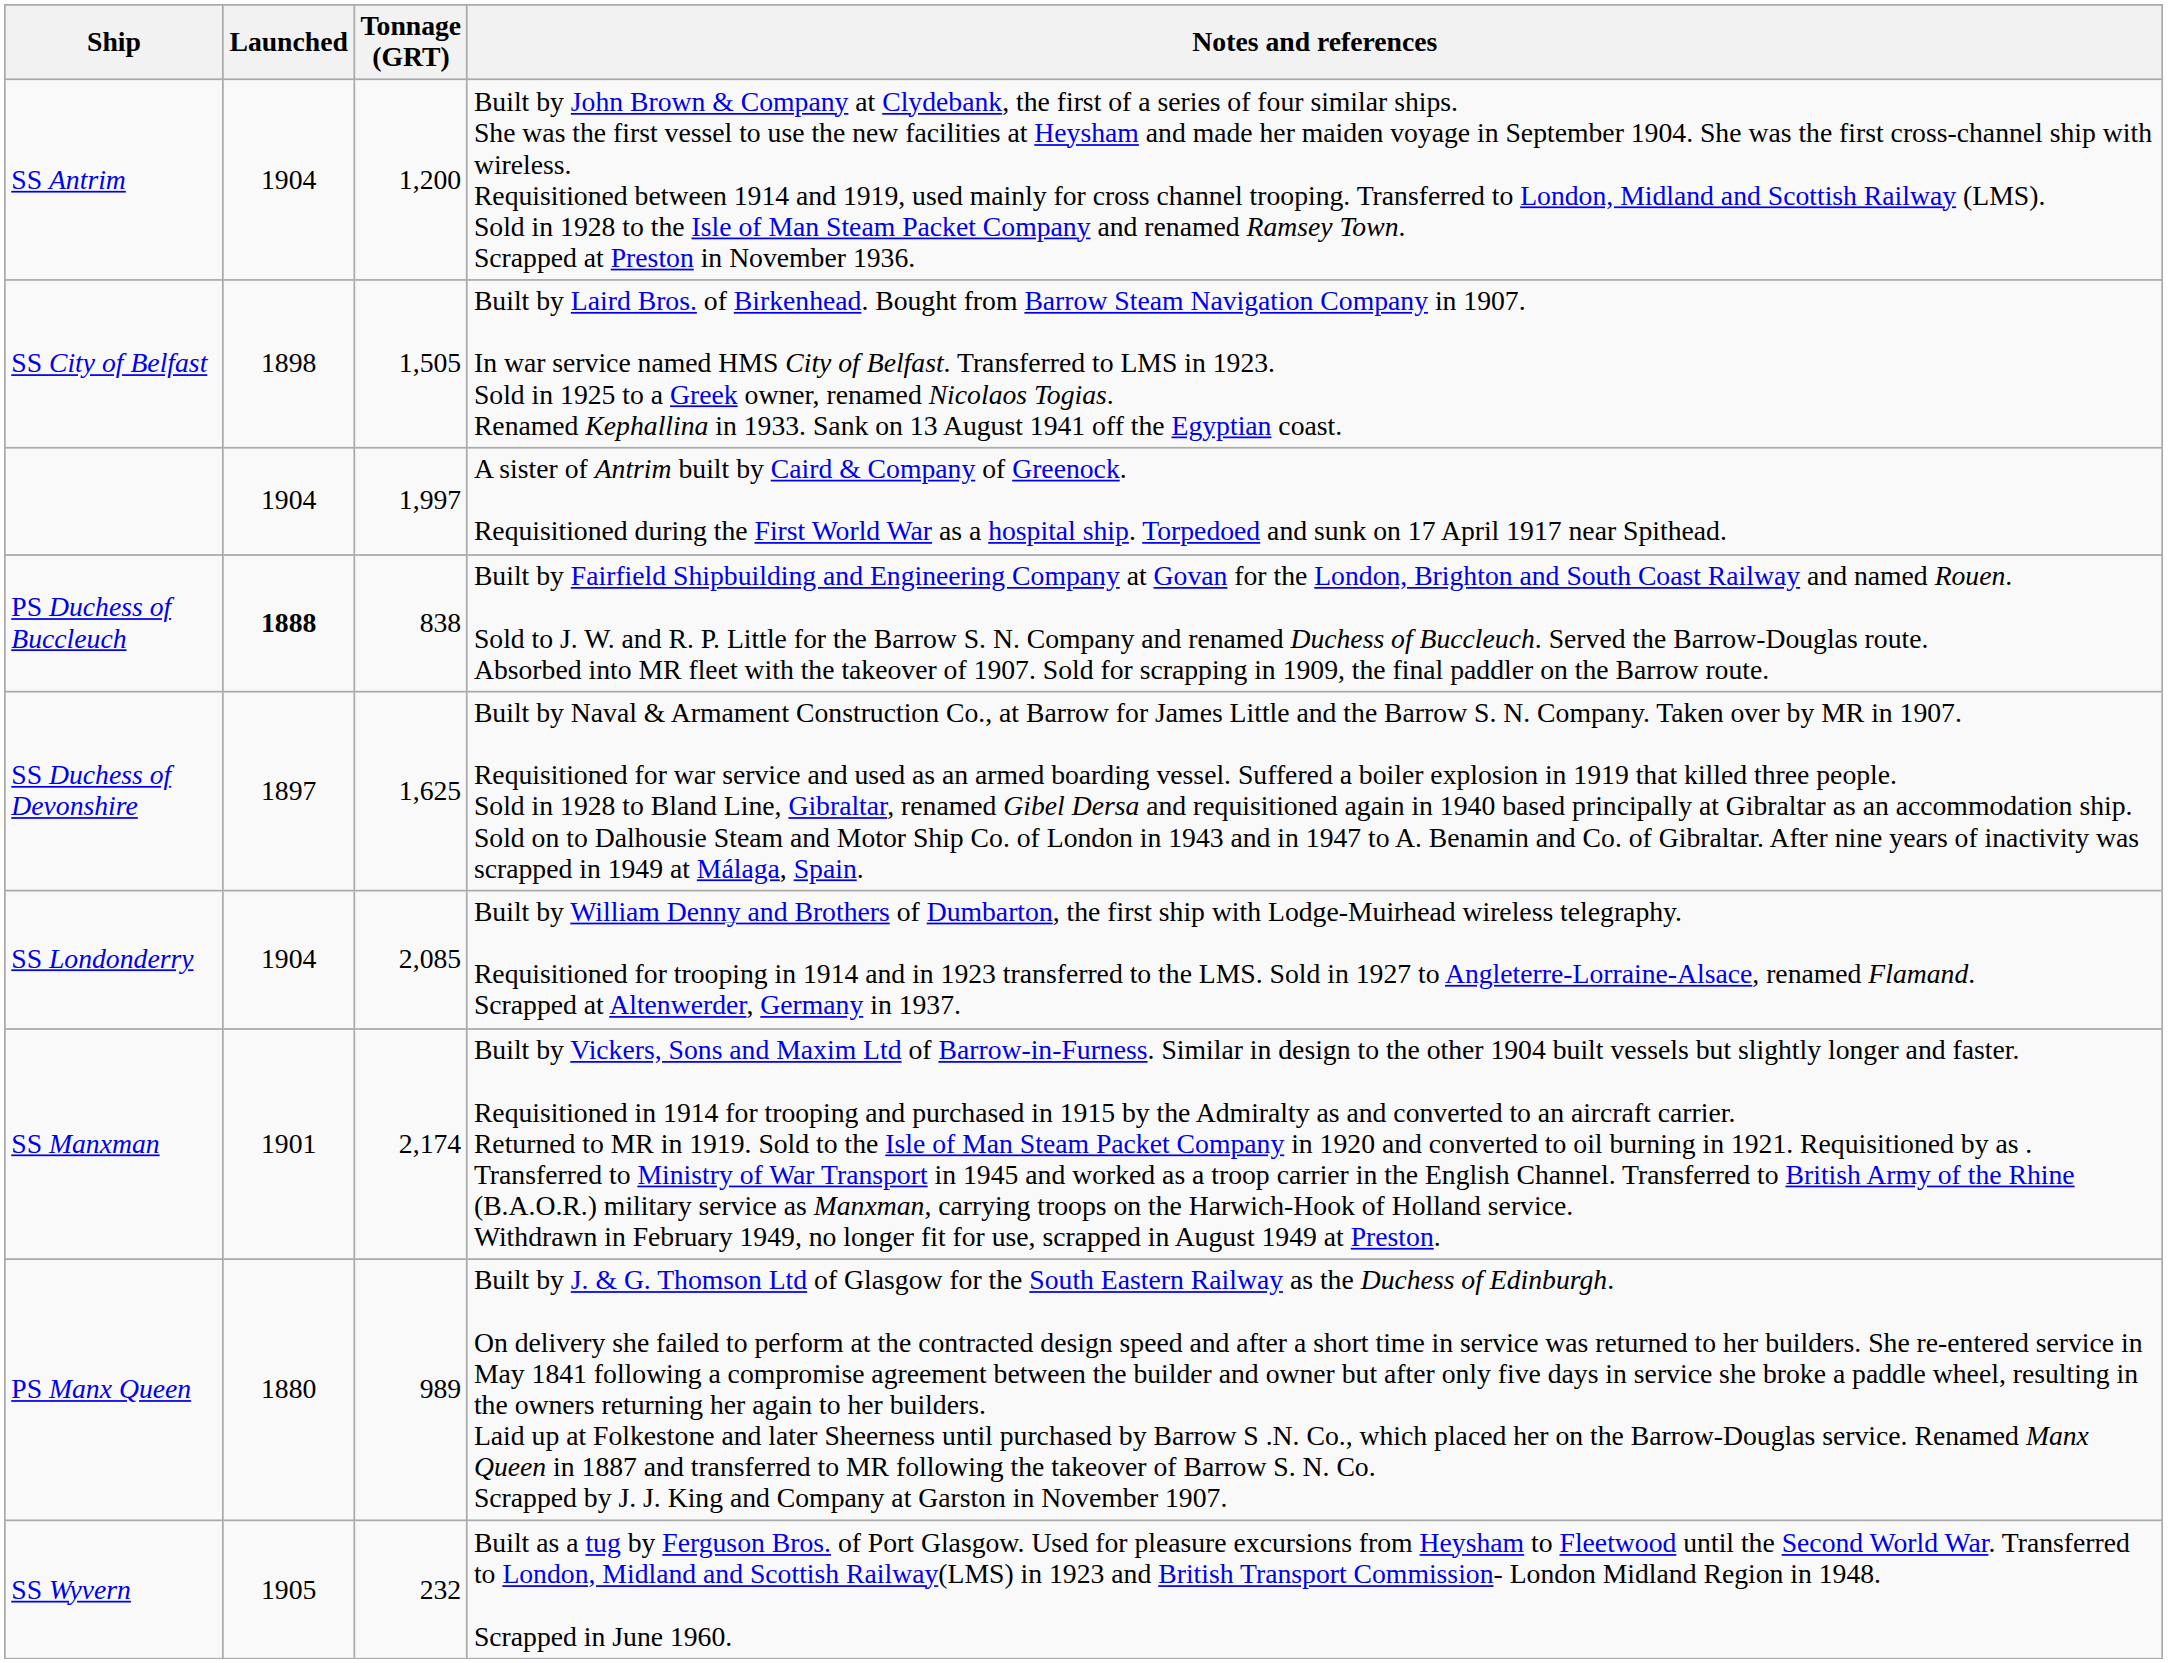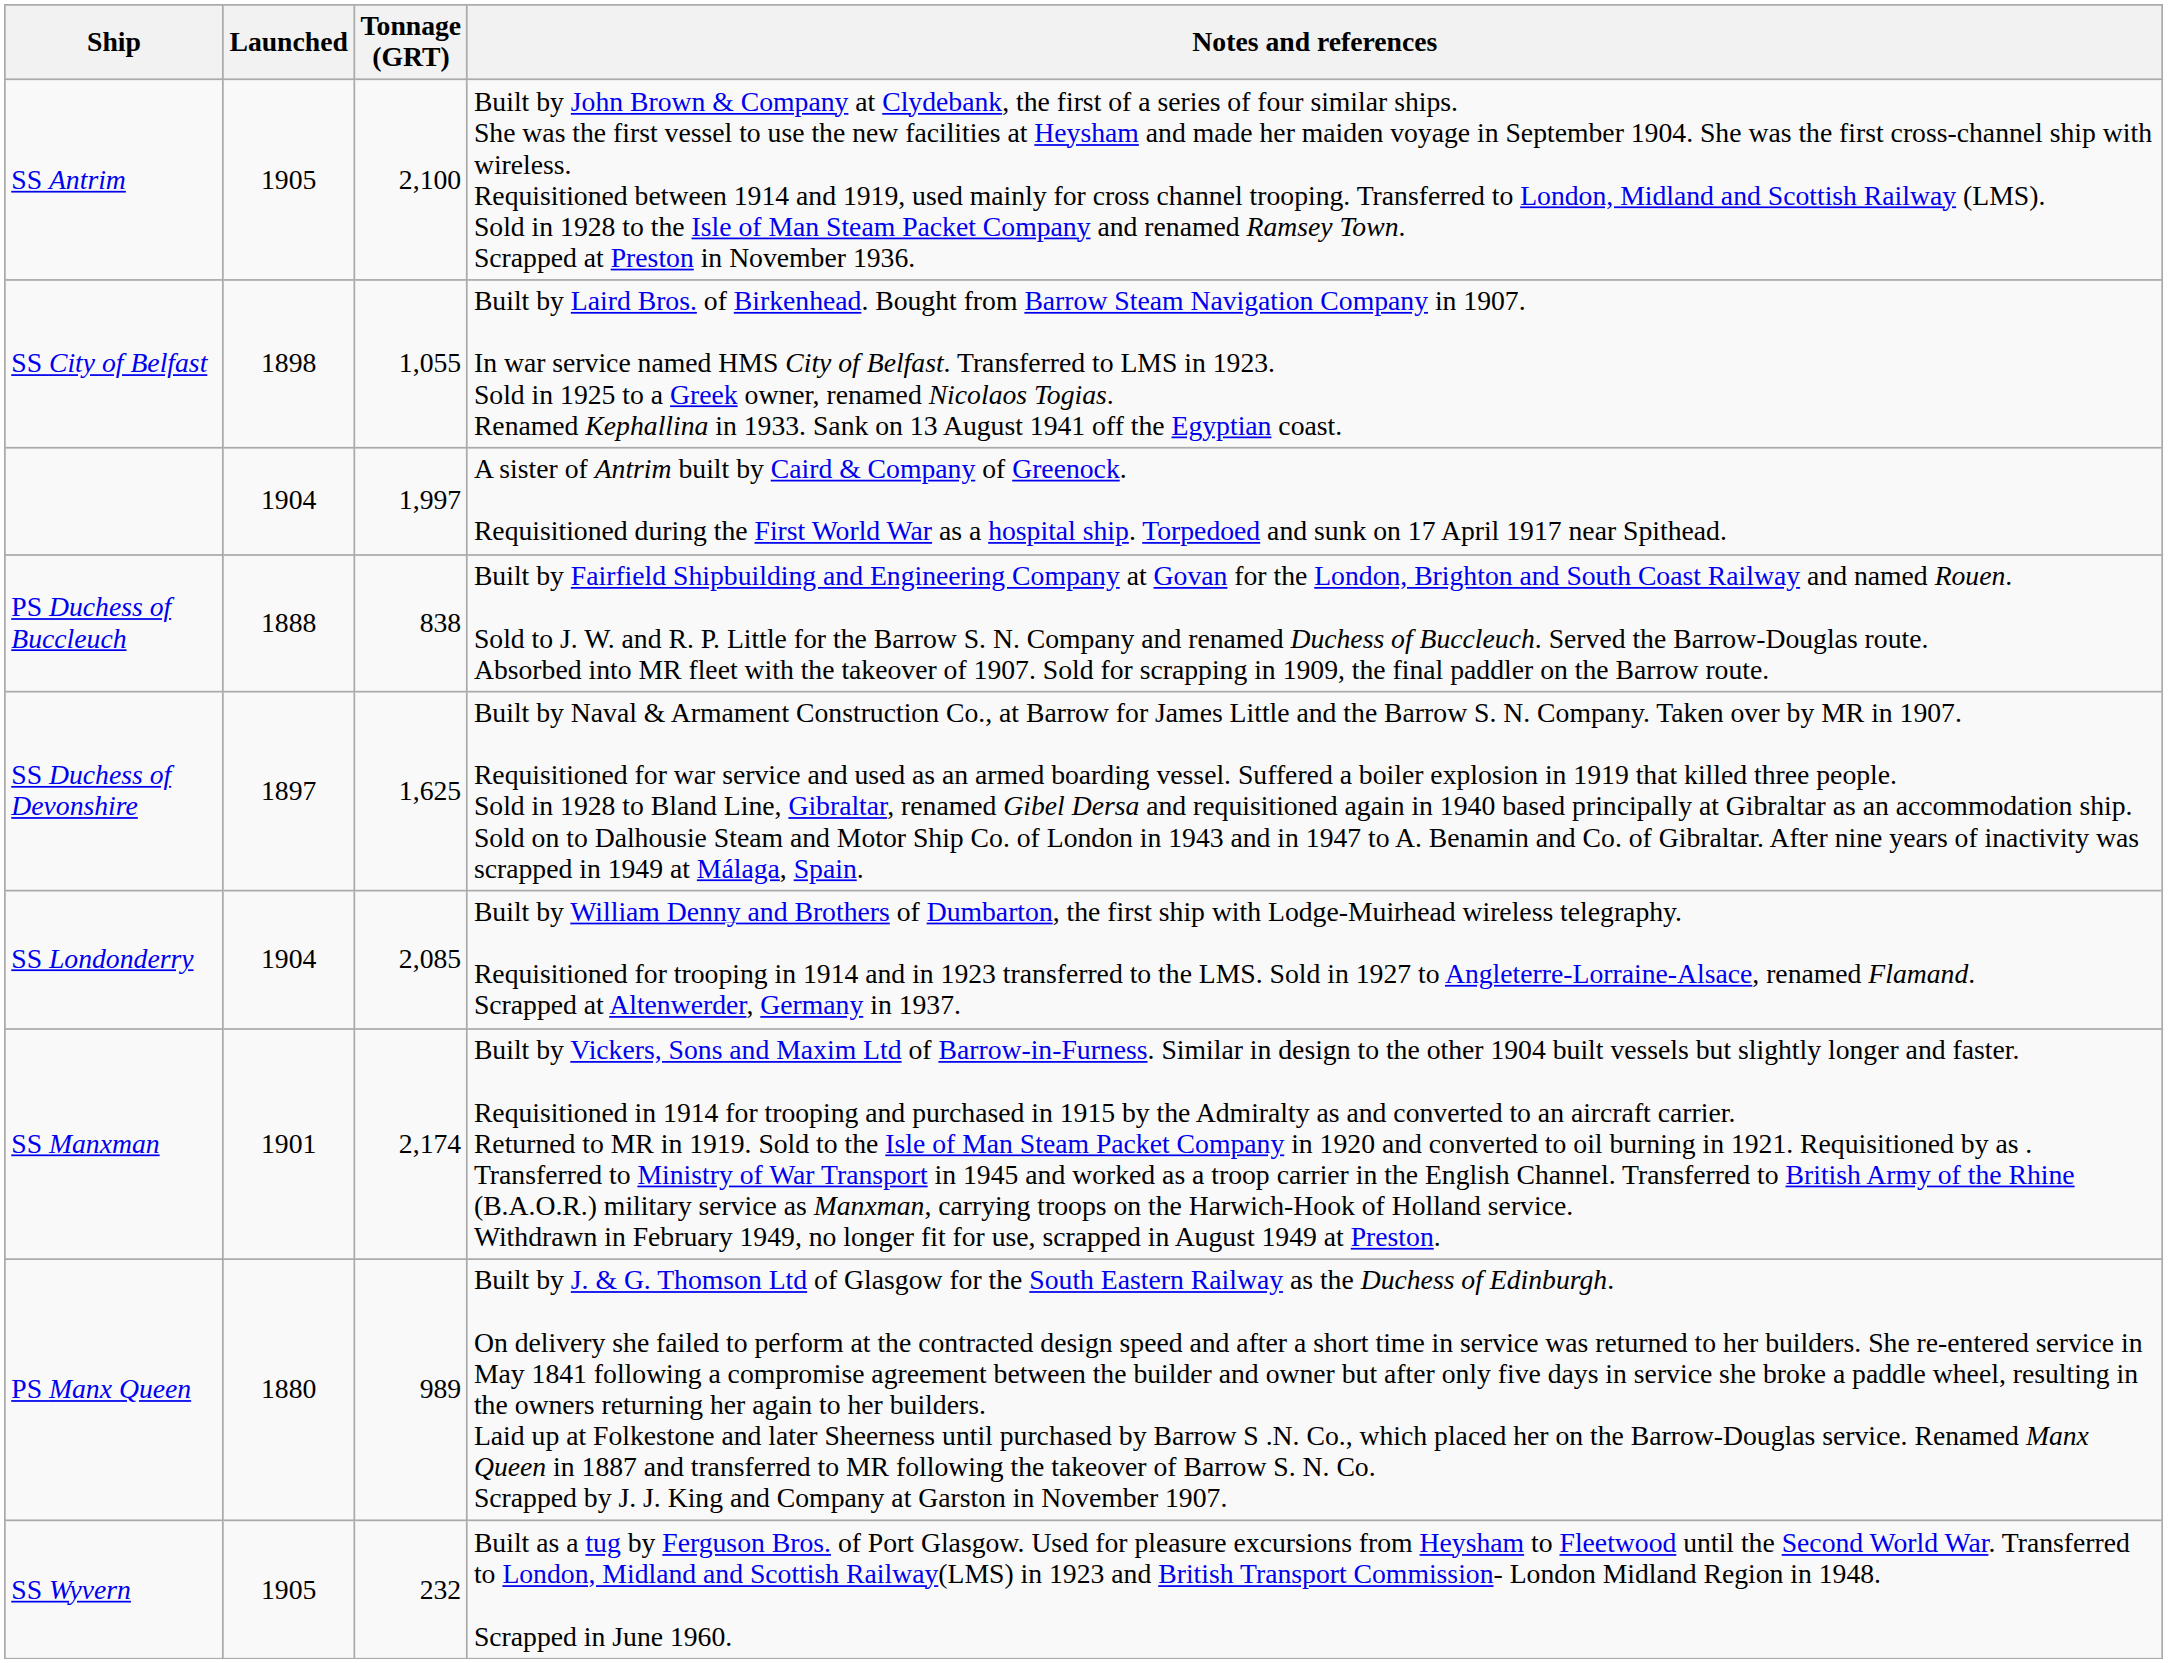(289, 179) 1904 -> (289, 179) 1905
(430, 179) 1,200 -> (430, 179) 2,100
(430, 363) 1,505 -> (430, 363) 1,055
(289, 622) bold -> (289, 622) normal
